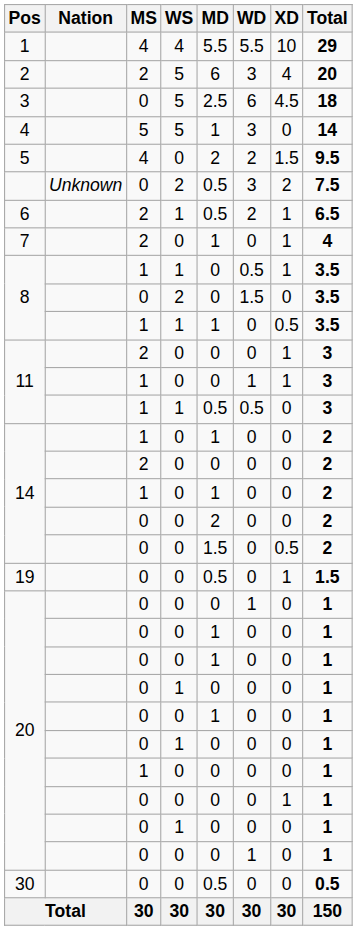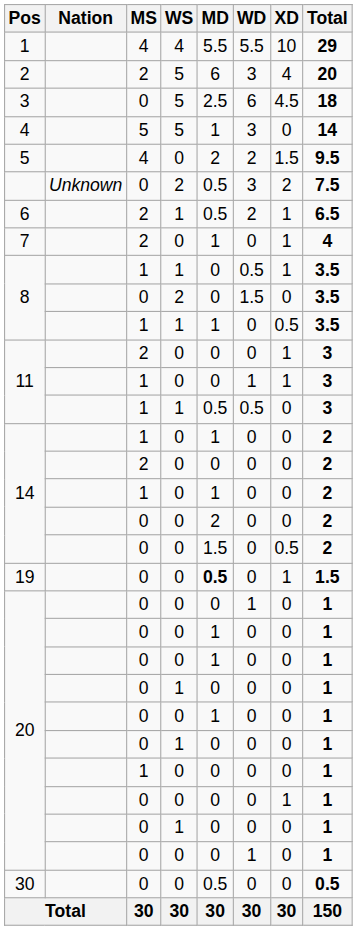(215, 576) normal -> (215, 576) bold
